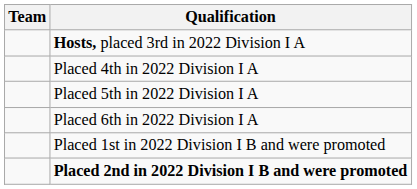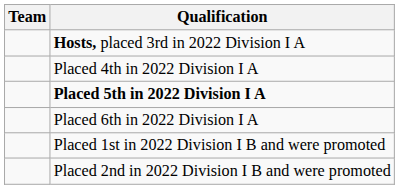(156, 94) normal -> (160, 94) bold
(231, 171) bold -> (222, 171) normal
